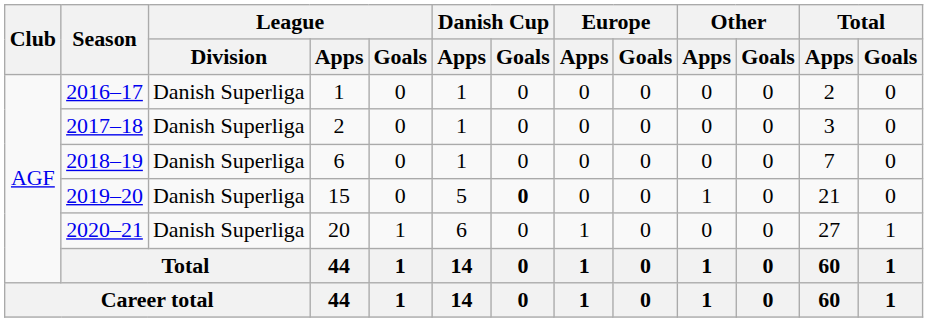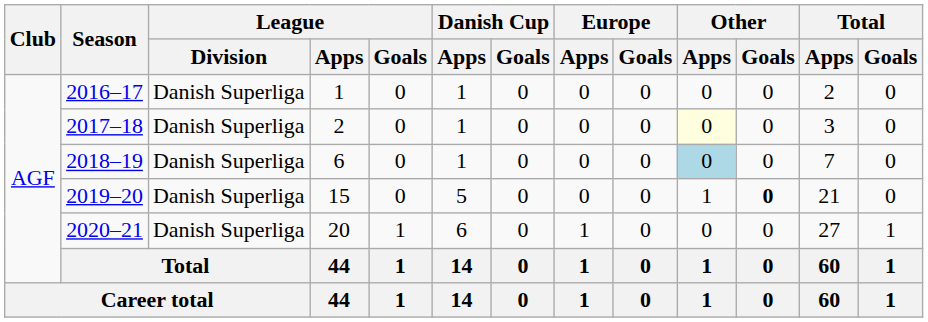(707, 126) no background -> (707, 126) lightyellow background
(707, 160) no background -> (707, 160) lightblue background
(523, 195) bold -> (523, 195) normal
(768, 195) normal -> (768, 195) bold
